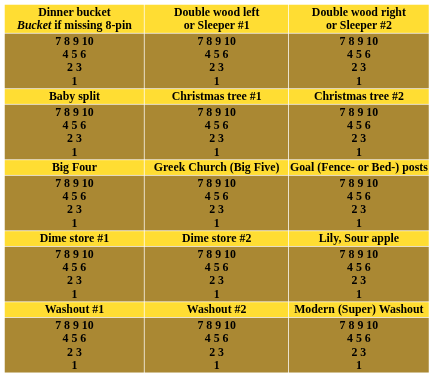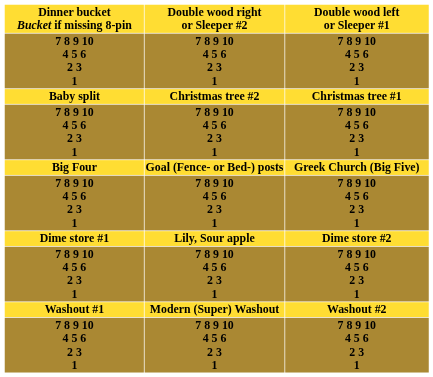columns swapped: (217, 18) <-> (359, 18)
